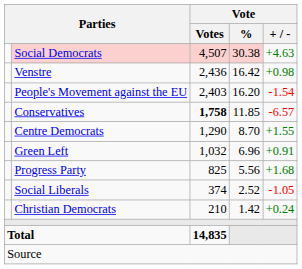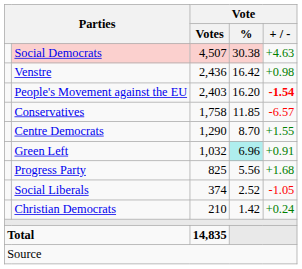(281, 92) normal -> (281, 92) bold
(213, 111) bold -> (213, 111) normal
(249, 151) no background -> (249, 151) paleturquoise background
